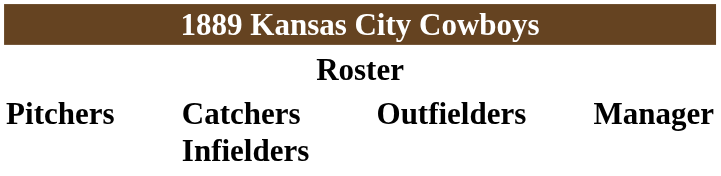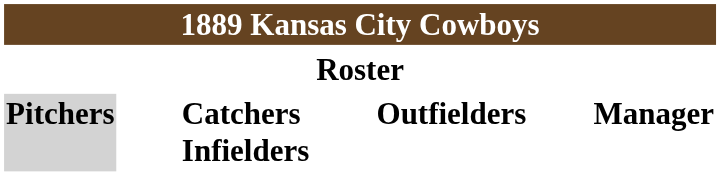(60, 113) no background -> (60, 113) lightgrey background
